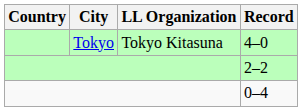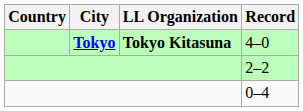(94, 42) normal -> (94, 42) bold
(172, 42) normal -> (177, 42) bold
